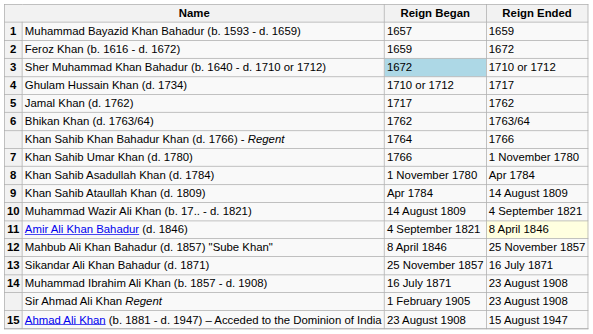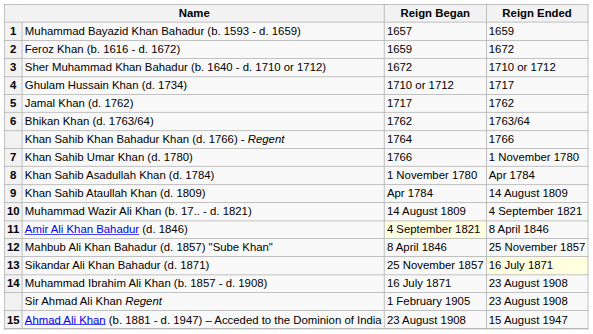(400, 67) lightblue background -> (400, 67) no background
(434, 229) no background -> (434, 229) lightyellow background
(519, 229) lightyellow background -> (519, 229) no background
(521, 265) no background -> (521, 265) lightyellow background
